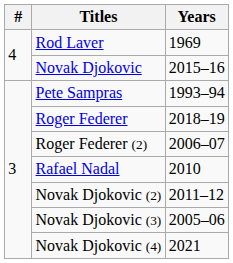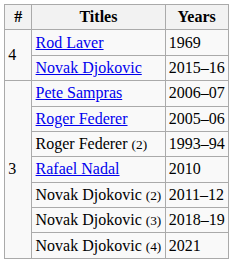(197, 93) 1993–94 -> (197, 93) 2006–07
(197, 118) 2018–19 -> (197, 118) 2005–06
(197, 144) 2006–07 -> (197, 144) 1993–94
(197, 220) 2005–06 -> (197, 220) 2018–19
